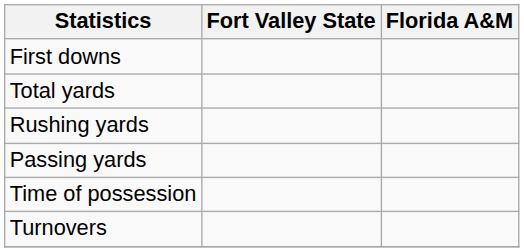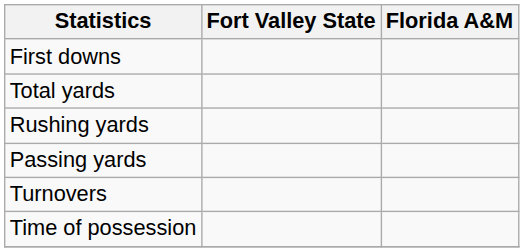rows swapped: (58, 228) <-> (103, 194)
